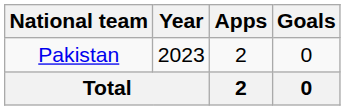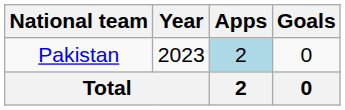(241, 54) no background -> (241, 54) lightblue background
